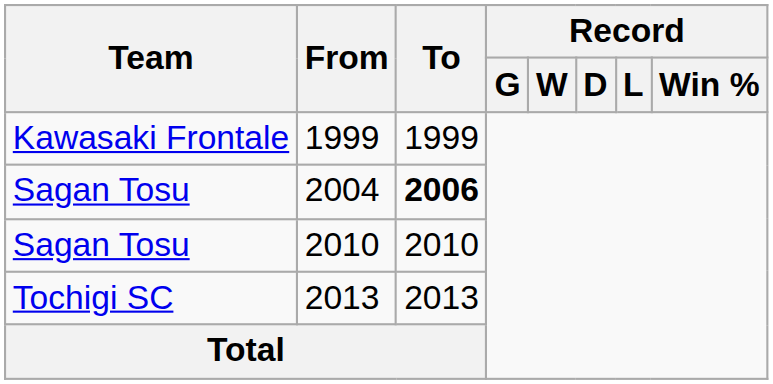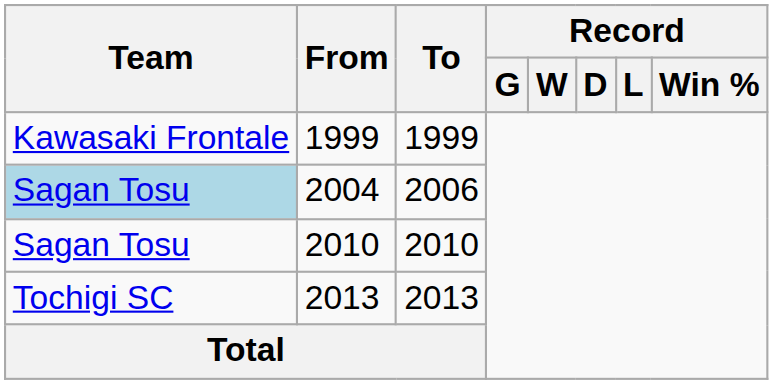(101, 191) no background -> (101, 191) lightblue background
(442, 191) bold -> (442, 191) normal
